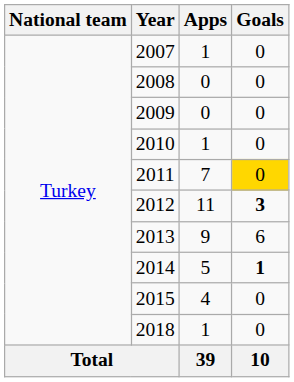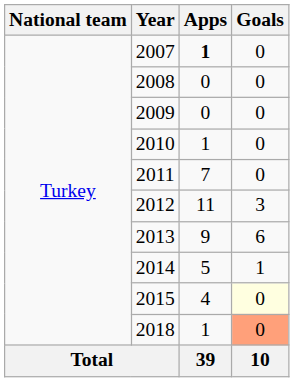(205, 50) normal -> (205, 50) bold
(260, 174) gold background -> (260, 174) no background
(260, 205) bold -> (260, 205) normal
(260, 267) bold -> (260, 267) normal
(260, 298) no background -> (260, 298) lightyellow background
(260, 329) no background -> (260, 329) lightsalmon background
